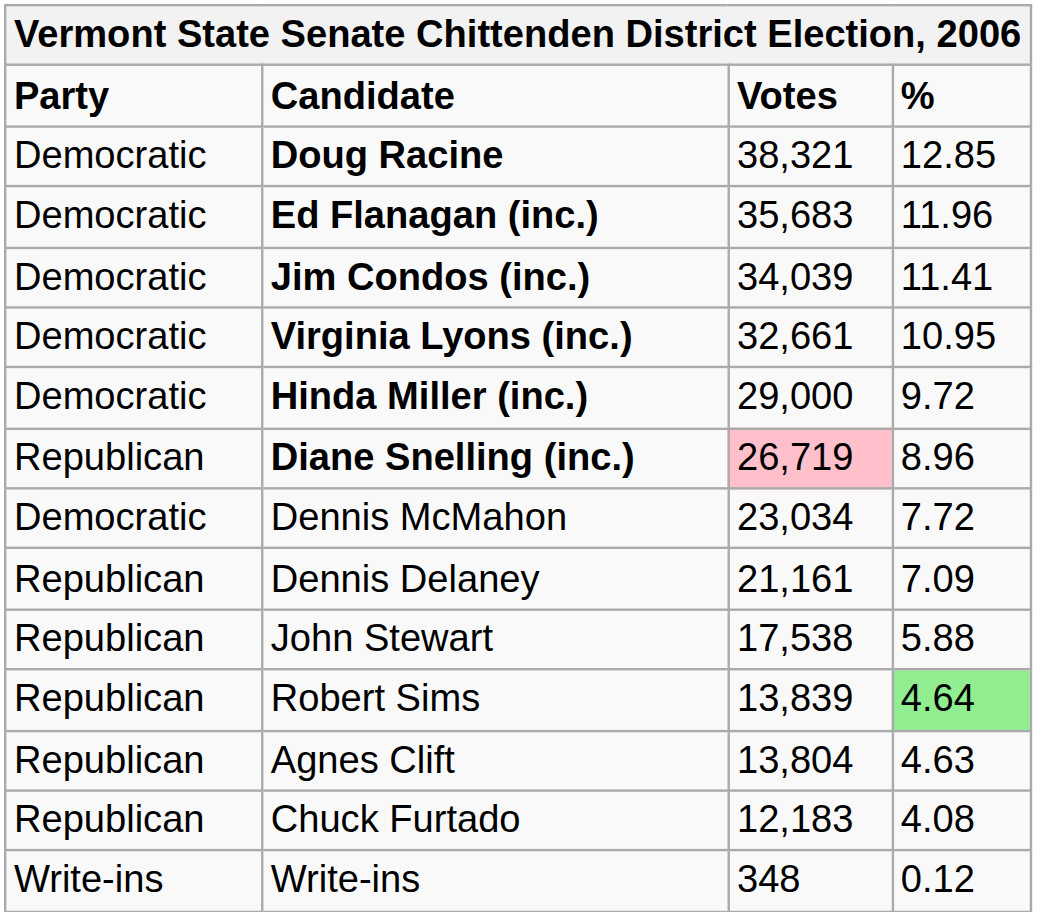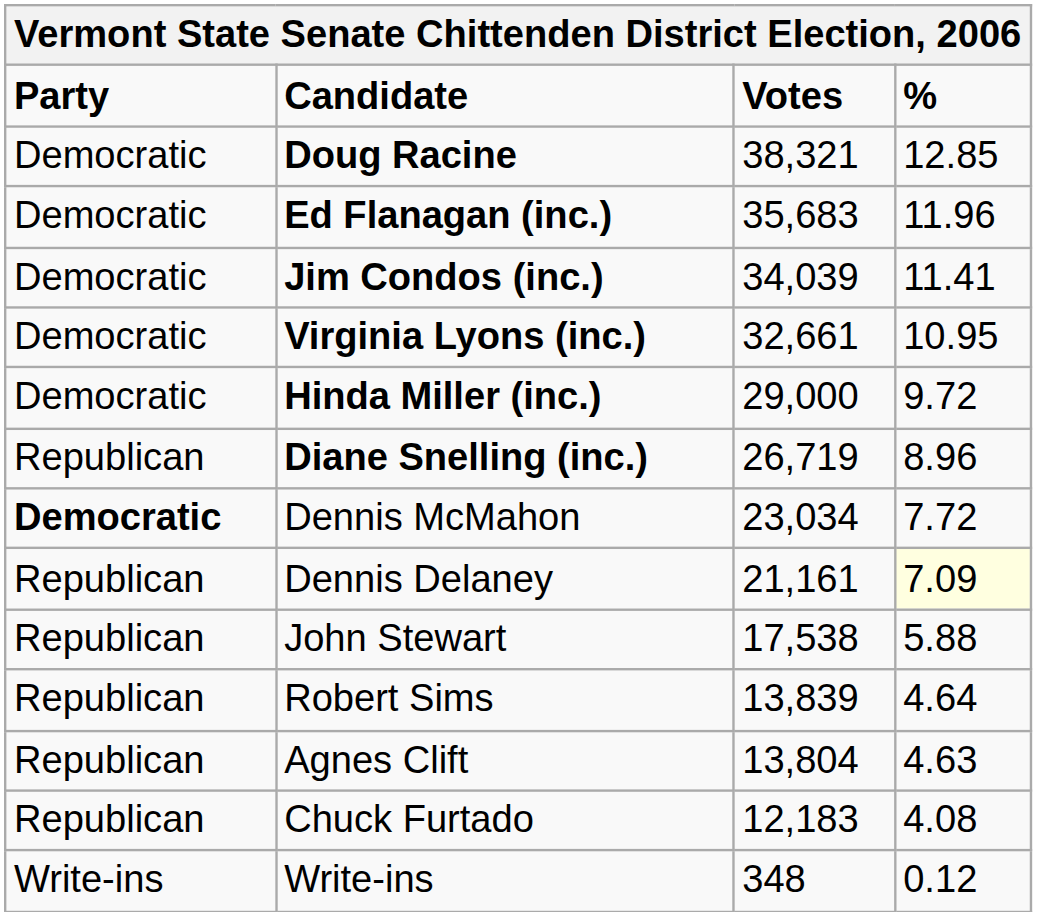(795, 457) pink background -> (800, 457) no background
(110, 517) normal -> (118, 517) bold
(938, 578) no background -> (940, 578) lightyellow background
(938, 699) lightgreen background -> (940, 699) no background
